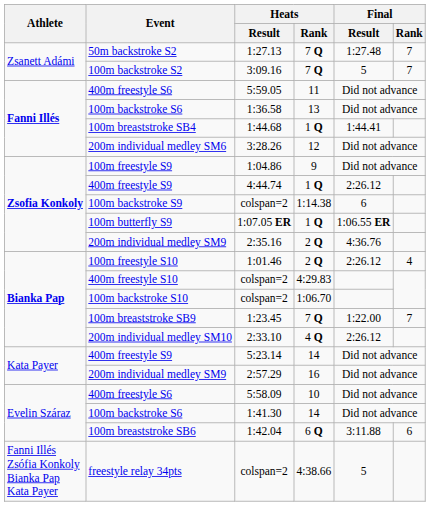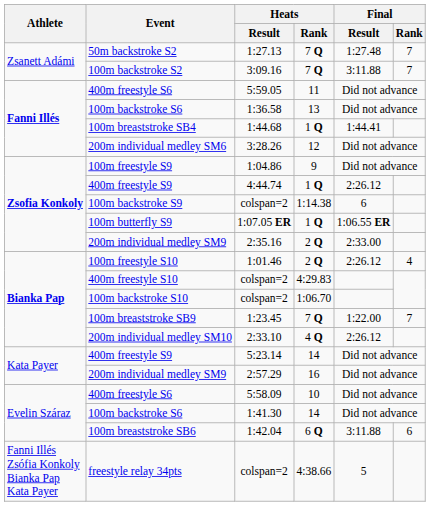(364, 71) 5 -> (364, 71) 3:11.88
(364, 242) 4:36.76 -> (364, 242) 2:33.00
